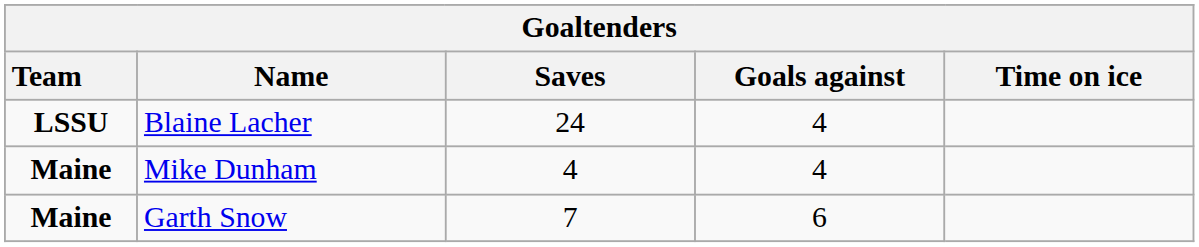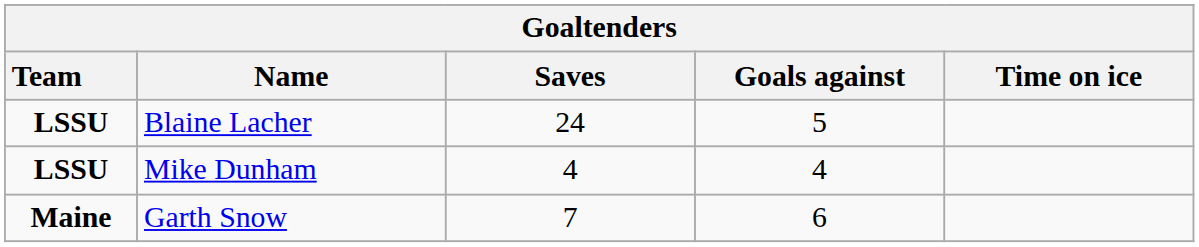(819, 122) 4 -> (819, 122) 5
(71, 169) Maine -> (71, 169) LSSU
